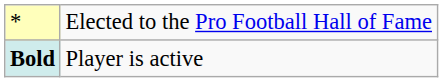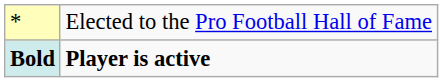(134, 58) normal -> (138, 58) bold
